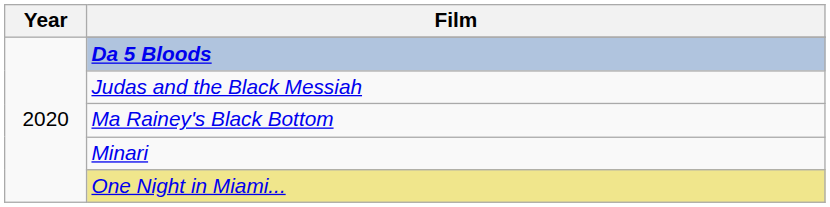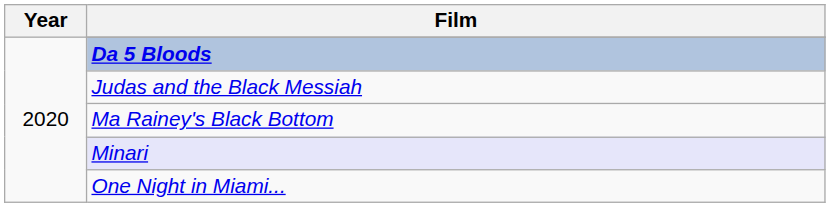(120, 152) no background -> (120, 152) lavender background
(189, 185) khaki background -> (189, 185) no background
